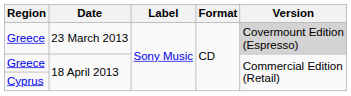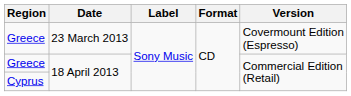(293, 38) lightgrey background -> (293, 38) no background
